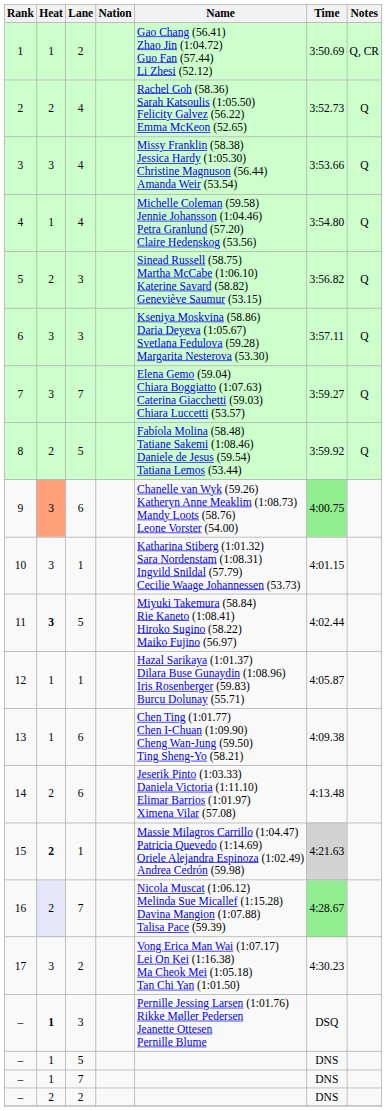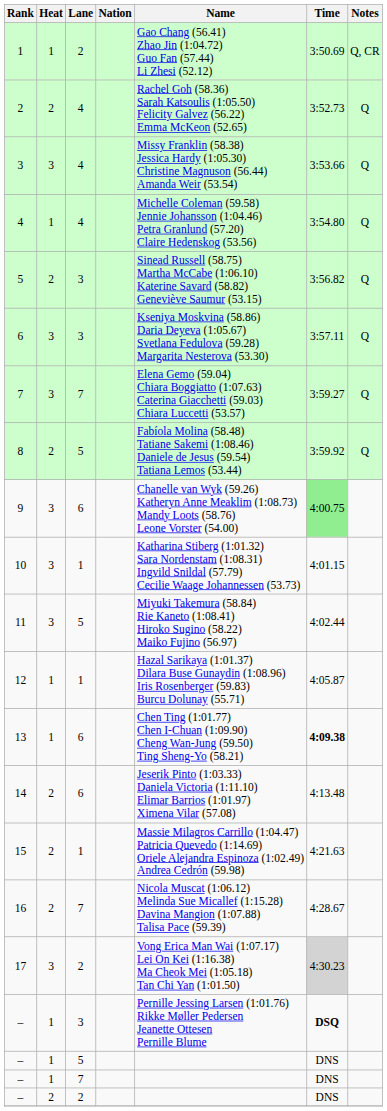(51, 508) lightsalmon background -> (51, 508) no background
(51, 622) bold -> (51, 622) normal
(327, 737) normal -> (327, 737) bold
(51, 851) bold -> (51, 851) normal
(327, 851) lightgrey background -> (327, 851) no background
(51, 908) lavender background -> (51, 908) no background
(327, 908) lightgreen background -> (327, 908) no background
(327, 965) no background -> (327, 965) lightgrey background
(51, 1022) bold -> (51, 1022) normal
(327, 1022) normal -> (327, 1022) bold
